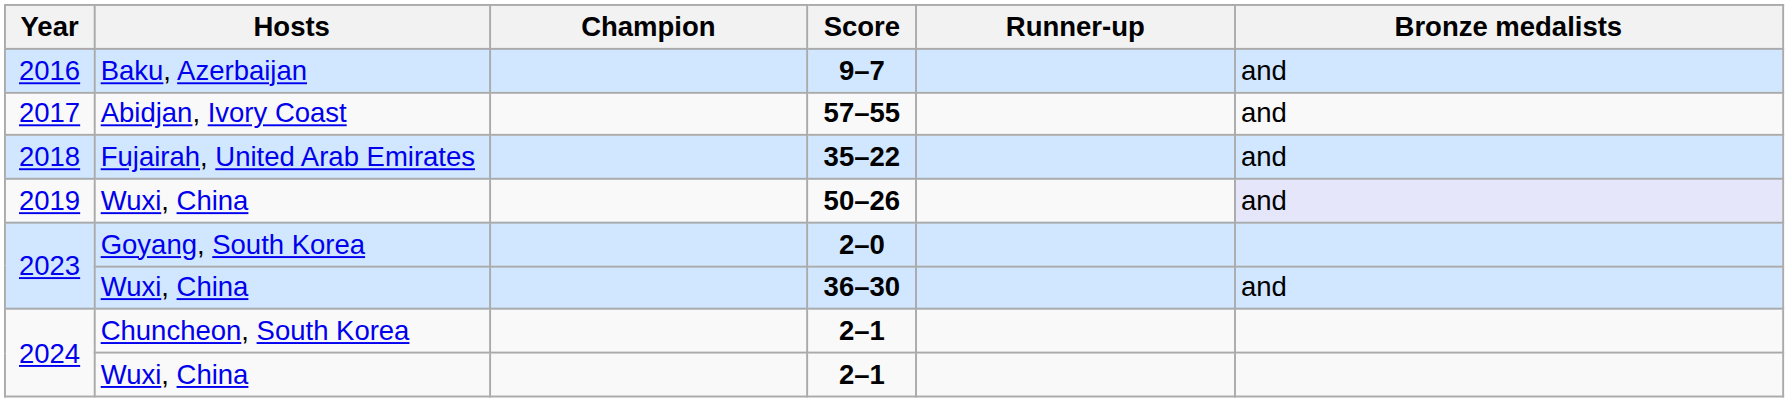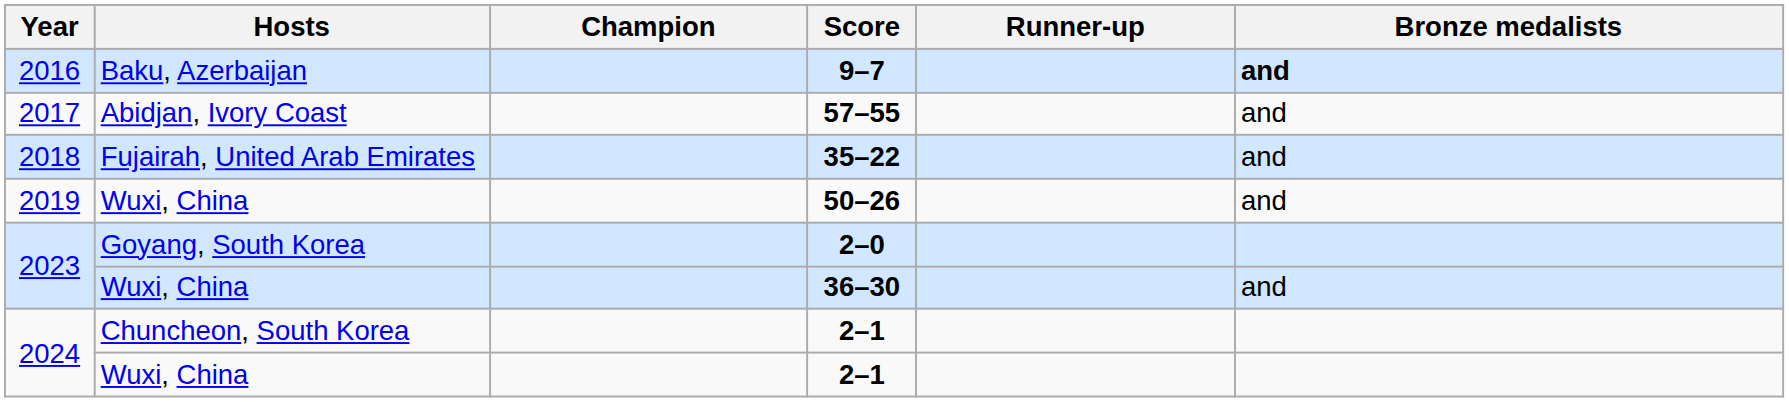(1264, 71) normal -> (1265, 71) bold
(1264, 201) lavender background -> (1264, 201) no background
